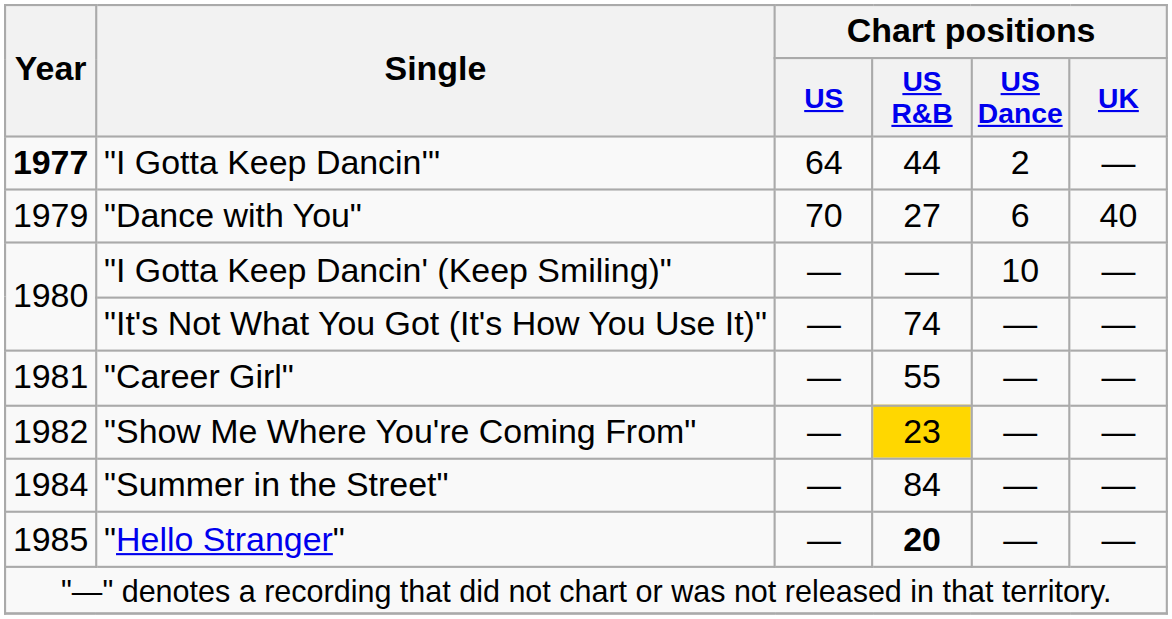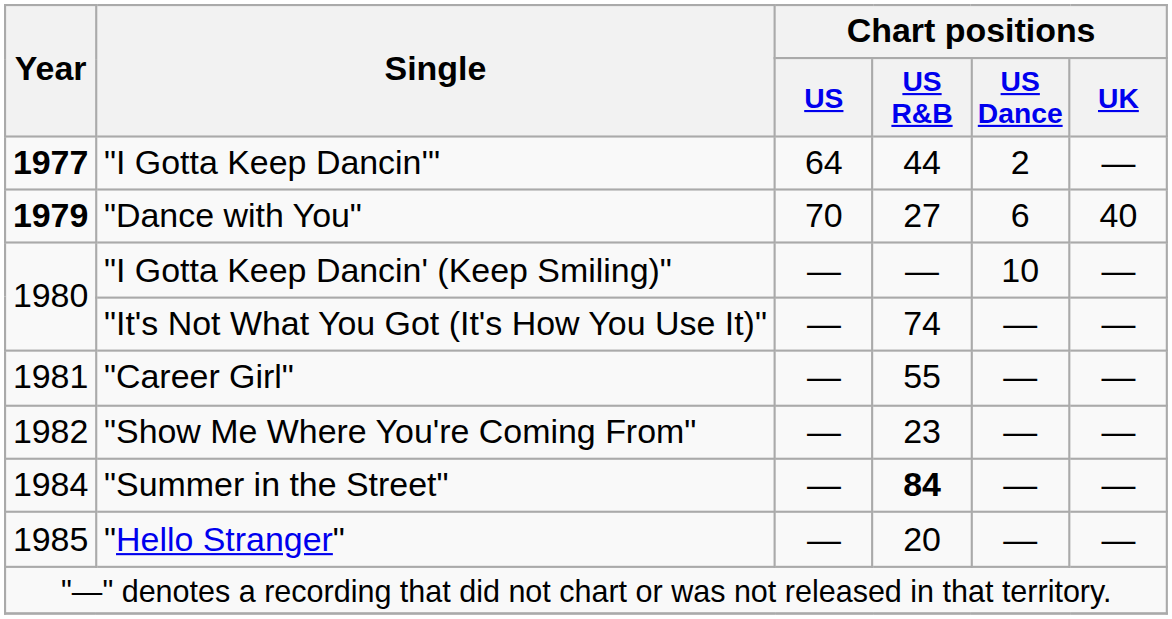(51, 215) normal -> (51, 215) bold
(922, 431) gold background -> (922, 431) no background
(922, 484) normal -> (922, 484) bold
(922, 538) bold -> (922, 538) normal
